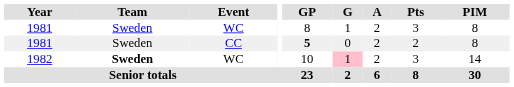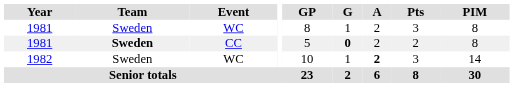(132, 43) normal -> (132, 43) bold
(307, 43) bold -> (307, 43) normal
(348, 43) normal -> (348, 43) bold
(132, 59) bold -> (132, 59) normal
(348, 59) pink background -> (348, 59) no background
(377, 59) normal -> (377, 59) bold
